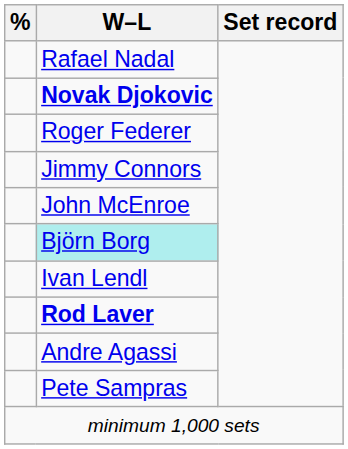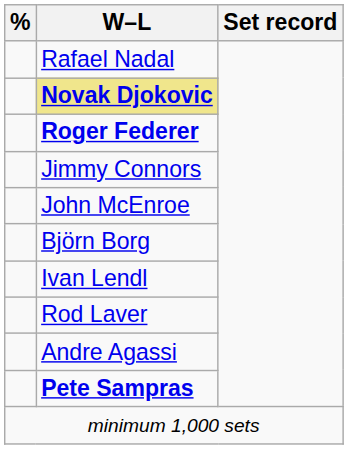(127, 95) no background -> (127, 95) khaki background
(116, 132) normal -> (120, 132) bold
(96, 242) paleturquoise background -> (96, 242) no background
(97, 315) bold -> (94, 315) normal
(114, 388) normal -> (117, 388) bold
